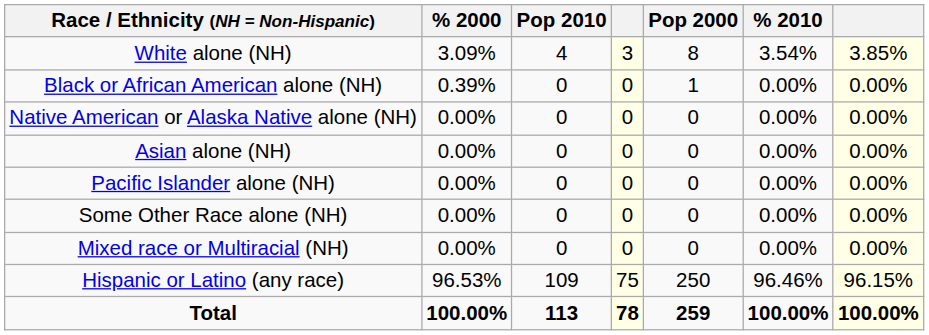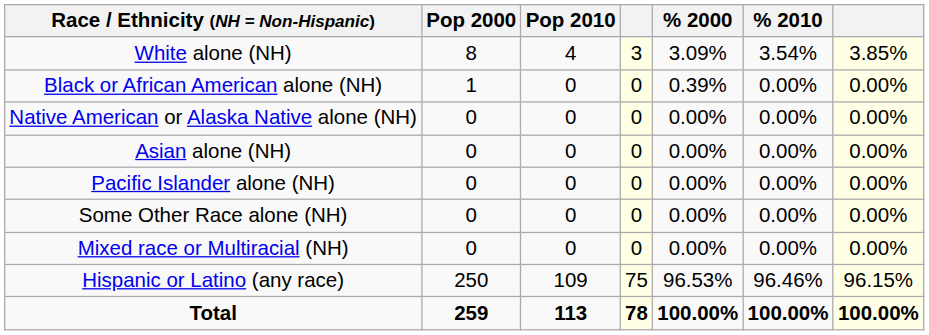columns swapped: (693, 20) <-> (467, 20)
